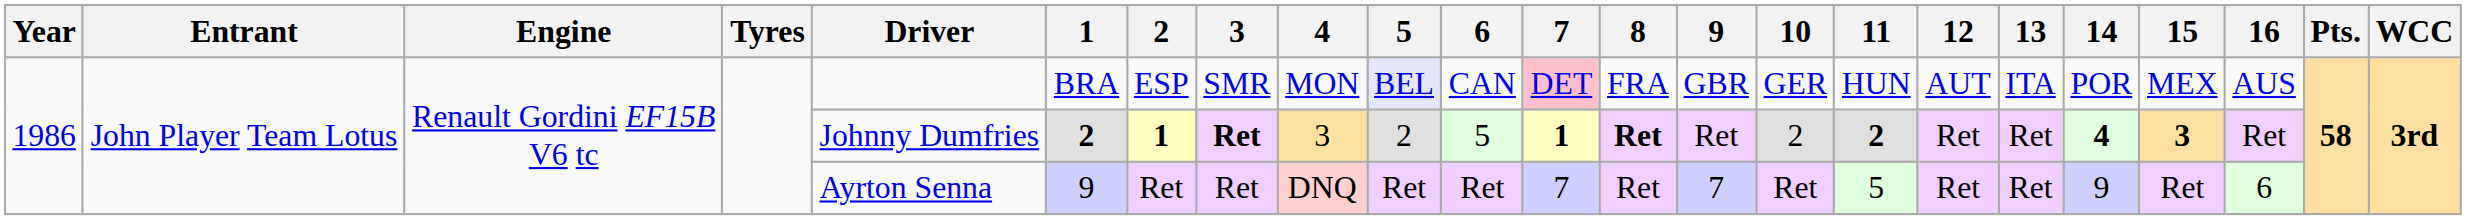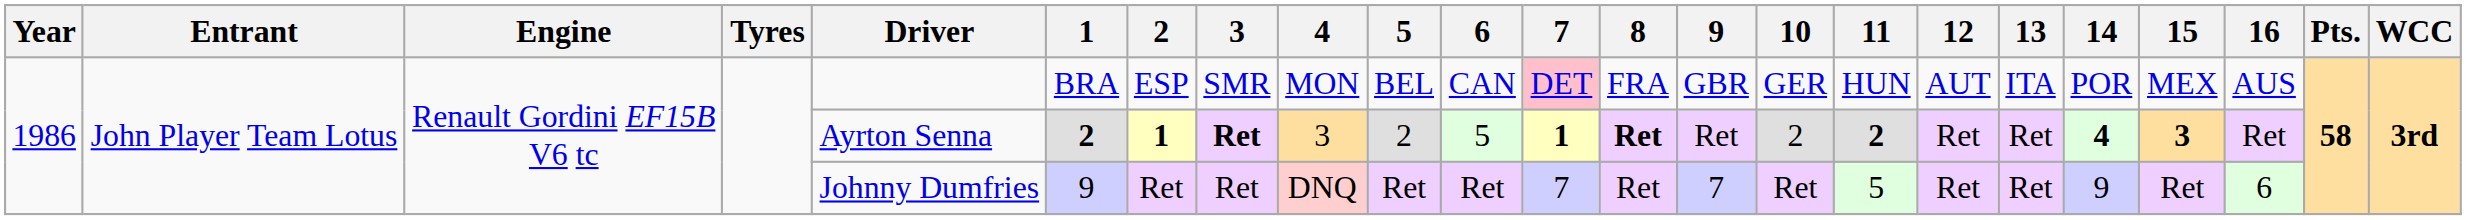(1404, 83) lavender background -> (1404, 83) no background
(929, 135) Johnny Dumfries -> (906, 135) Ayrton Senna
(906, 188) Ayrton Senna -> (929, 188) Johnny Dumfries
